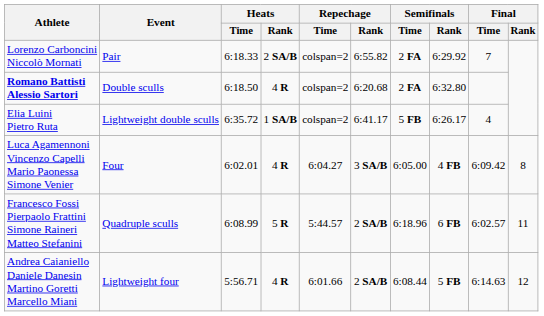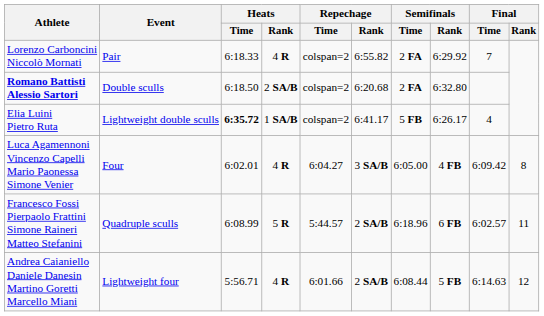(280, 56) 2 SA/B -> (281, 56) 4 R
(280, 88) 4 R -> (281, 88) 2 SA/B
(241, 120) normal -> (242, 120) bold
